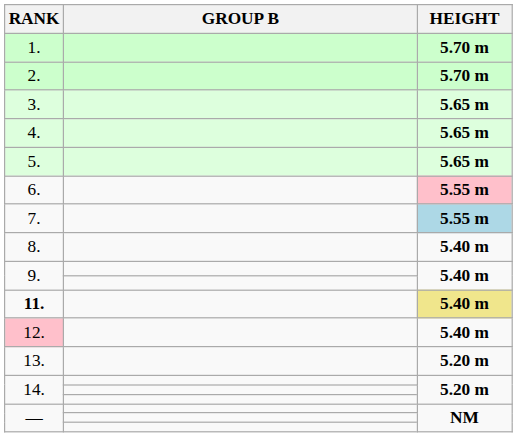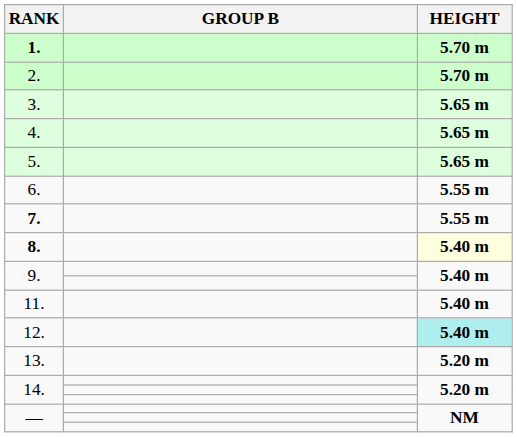(34, 47) normal -> (34, 47) bold
(465, 190) pink background -> (465, 190) no background
(34, 218) normal -> (34, 218) bold
(465, 218) lightblue background -> (465, 218) no background
(34, 247) normal -> (34, 247) bold
(465, 247) no background -> (465, 247) lightyellow background
(34, 304) bold -> (34, 304) normal
(465, 304) khaki background -> (465, 304) no background
(34, 332) pink background -> (34, 332) no background
(465, 332) no background -> (465, 332) paleturquoise background
